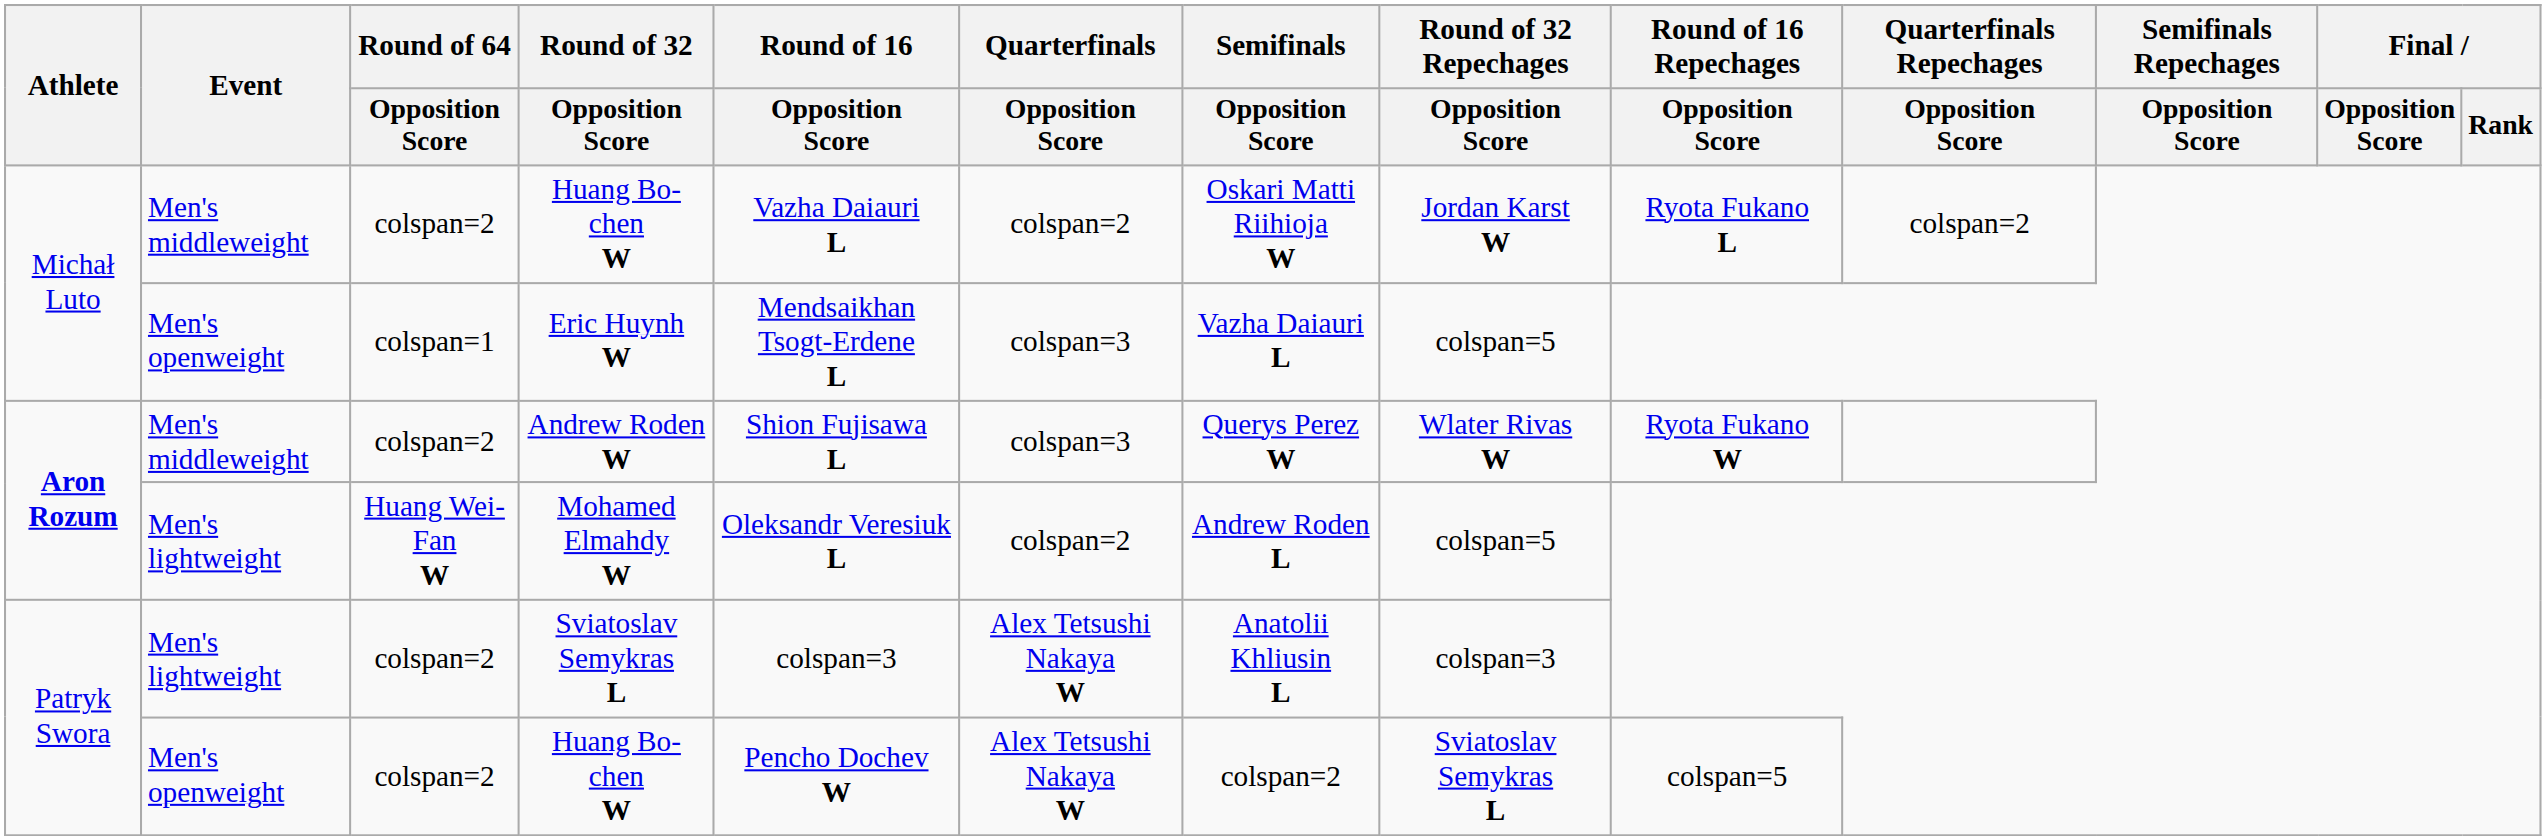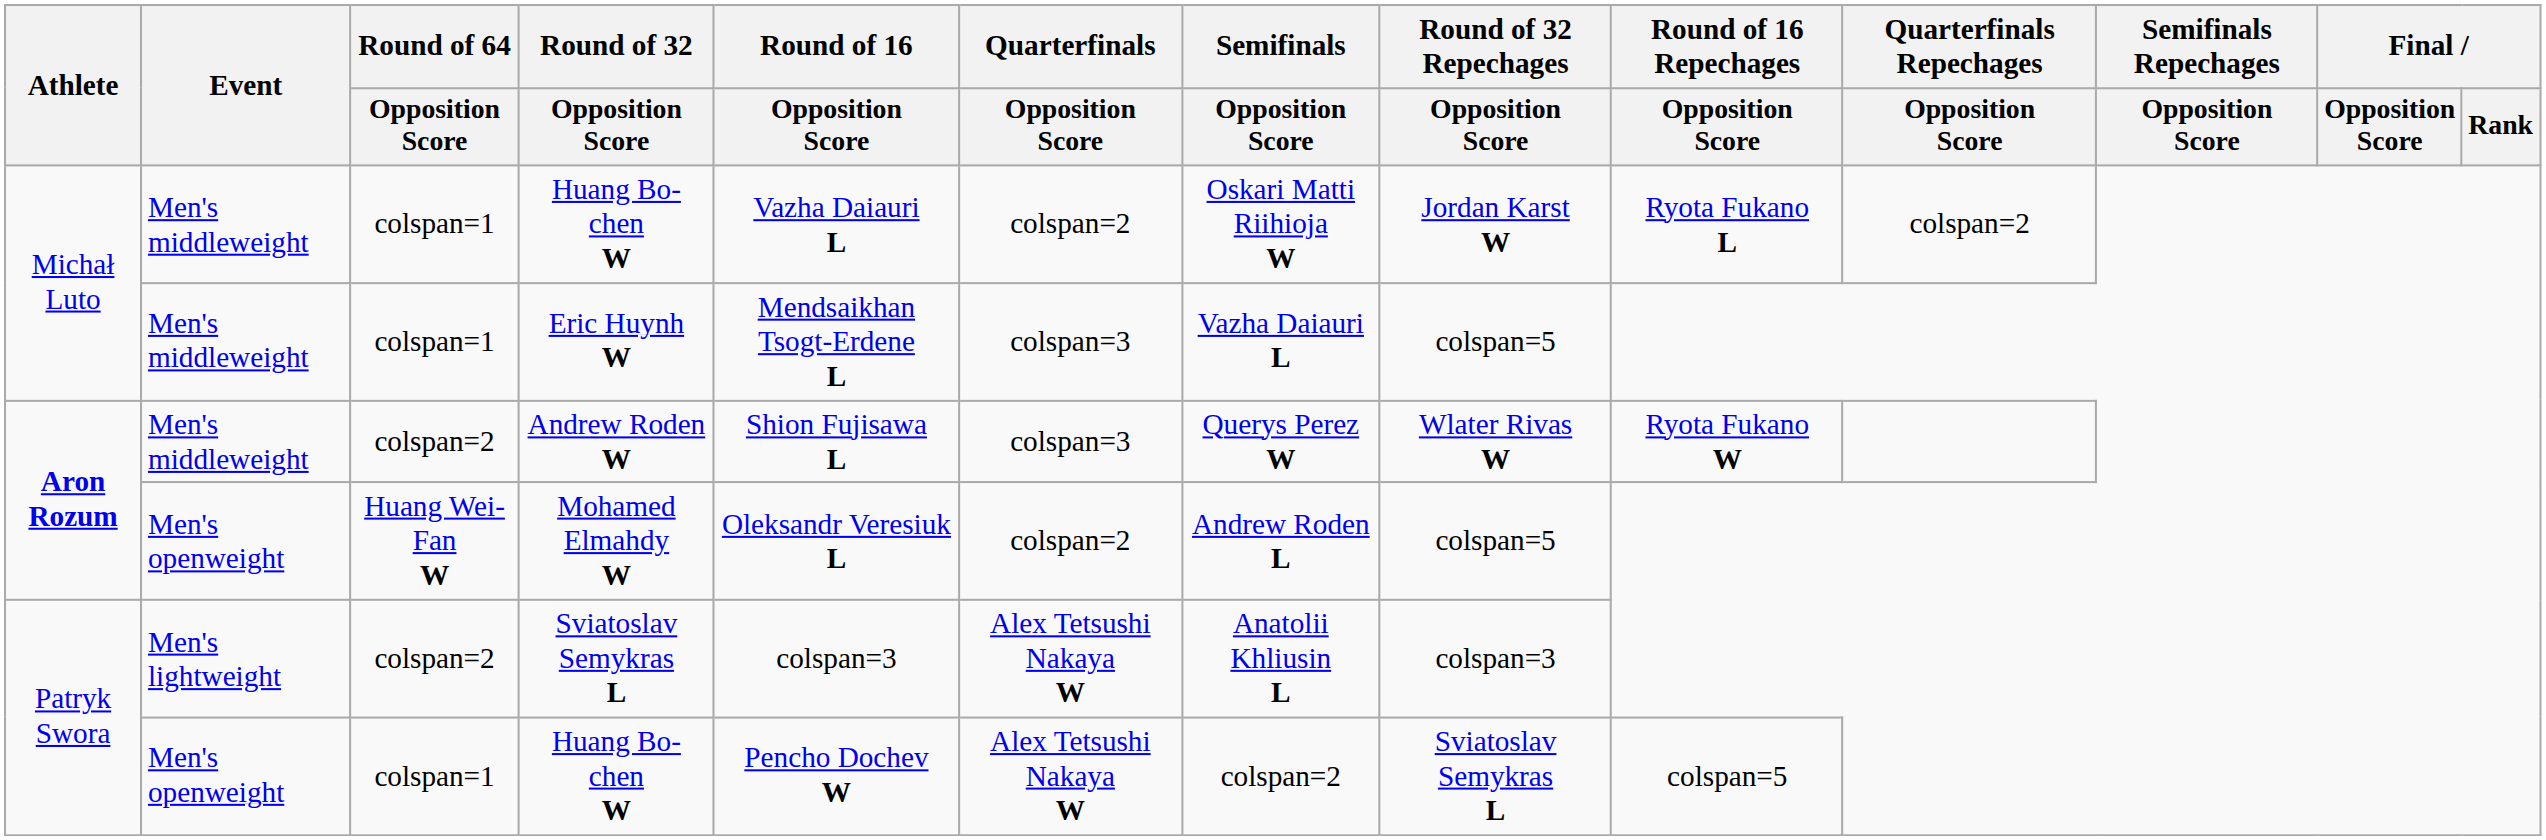(435, 224) colspan=2 -> (435, 224) colspan=1
(216, 341) Men's openweight -> (228, 341) Men's middleweight
(215, 541) Men's lightweight -> (216, 541) Men's openweight
(435, 775) colspan=2 -> (435, 775) colspan=1
